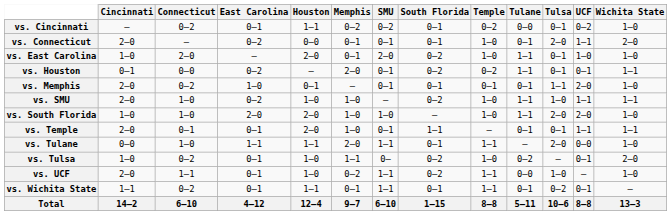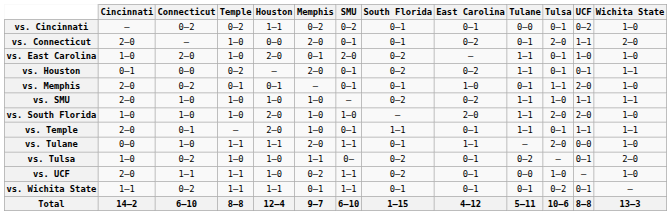columns swapped: (254, 11) <-> (489, 11)
(352, 41) 0–1 -> (315, 41) 2–0
(525, 129) 0–1 -> (525, 129) 1–1
